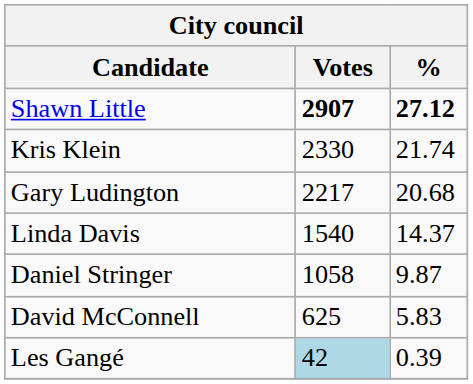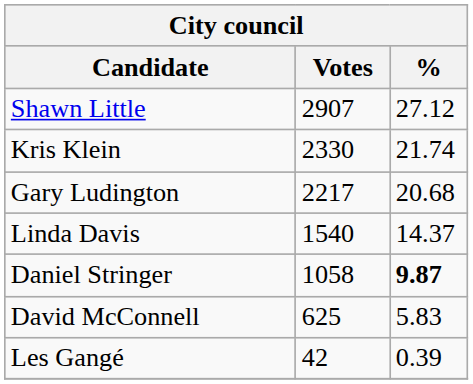(328, 108) bold -> (328, 108) normal
(425, 108) bold -> (425, 108) normal
(419, 274) normal -> (419, 274) bold
(315, 358) lightblue background -> (315, 358) no background
